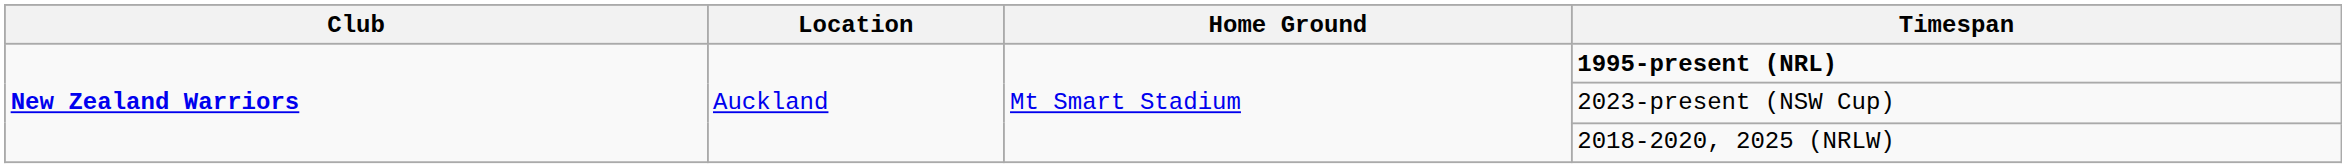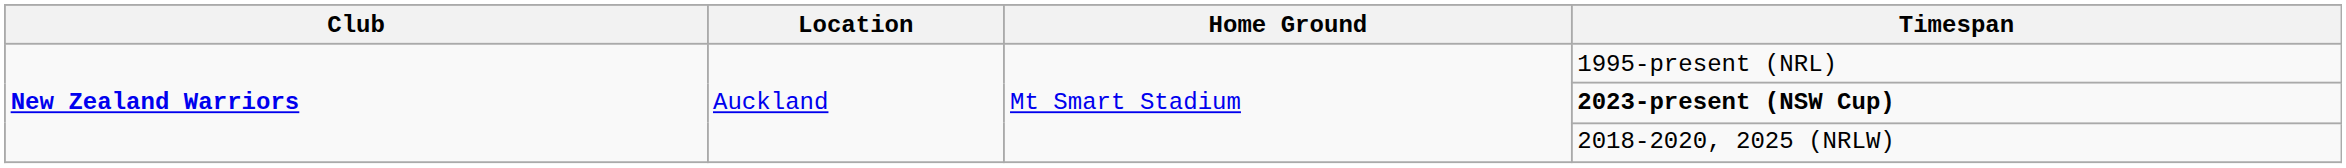(1707, 64) bold -> (1707, 64) normal
(1736, 103) normal -> (1736, 103) bold
